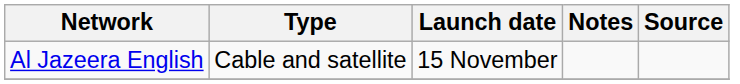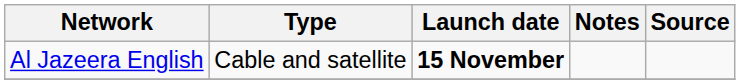(487, 60) normal -> (491, 60) bold
